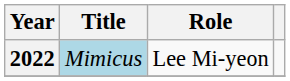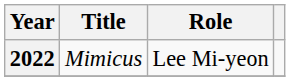(104, 57) lightblue background -> (104, 57) no background
